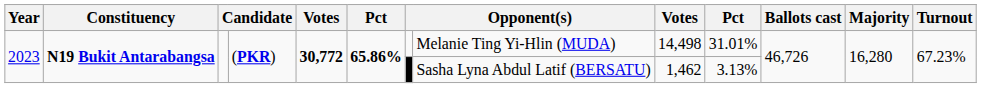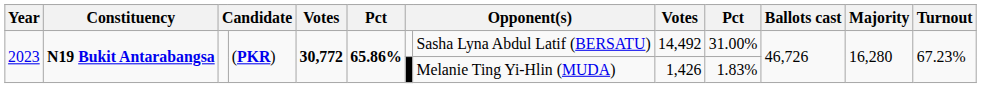(516, 43) Melanie Ting Yi-Hlin (MUDA) -> (534, 43) Sasha Lyna Abdul Latif (BERSATU)
(680, 43) 14,498 -> (680, 43) 14,492
(733, 43) 31.01% -> (733, 43) 31.00%
(534, 69) Sasha Lyna Abdul Latif (BERSATU) -> (516, 69) Melanie Ting Yi-Hlin (MUDA)
(684, 69) 1,462 -> (684, 69) 1,426
(737, 69) 3.13% -> (737, 69) 1.83%
